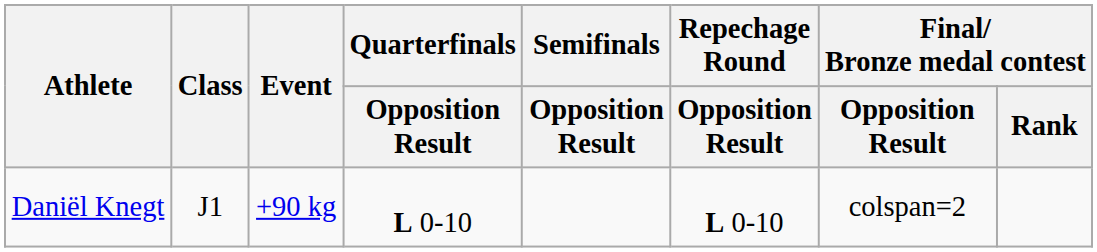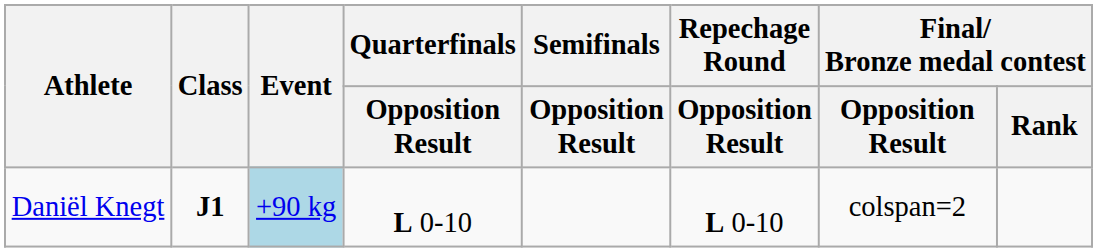(210, 206) normal -> (210, 206) bold
(296, 206) no background -> (296, 206) lightblue background
